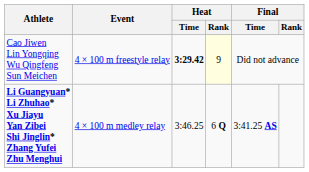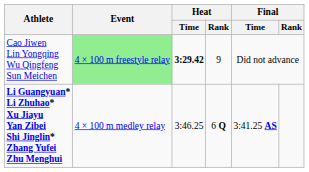(122, 60) no background -> (122, 60) lightgreen background
(219, 60) lightyellow background -> (219, 60) no background
